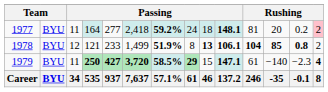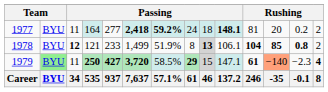(137, 29) normal -> (137, 29) bold
(318, 29) pink background -> (318, 29) no background
(74, 45) normal -> (74, 45) bold
(168, 45) bold -> (168, 45) normal
(207, 45) no background -> (207, 45) lightgrey background
(229, 45) bold -> (229, 45) normal
(53, 62) no background -> (53, 62) lightgreen background
(168, 62) bold -> (168, 62) normal
(207, 62) no background -> (207, 62) lightgrey background
(229, 62) bold -> (229, 62) normal
(253, 62) normal -> (253, 62) bold
(277, 62) no background -> (277, 62) lightsalmon background
